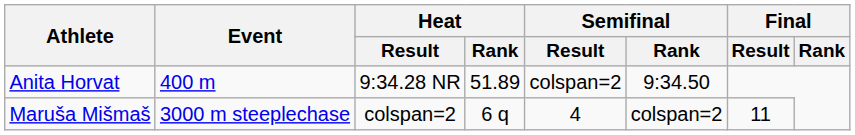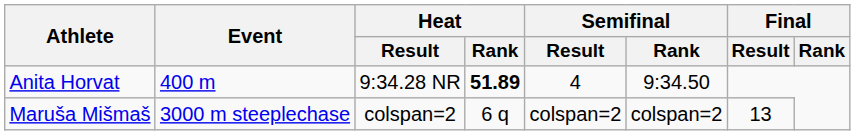(495, 82) normal -> (495, 82) bold
(575, 82) colspan=2 -> (575, 82) 4
(575, 114) 4 -> (575, 114) colspan=2
(761, 114) 11 -> (761, 114) 13
